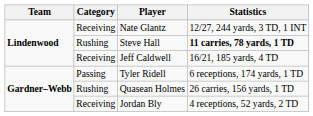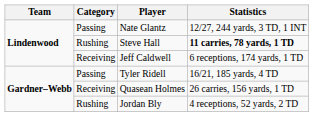(96, 27) Receiving -> (91, 27) Passing
(234, 58) 16/21, 185 yards, 4 TD -> (246, 58) 6 receptions, 174 yards, 1 TD
(246, 73) 6 receptions, 174 yards, 1 TD -> (234, 73) 16/21, 185 yards, 4 TD
(92, 88) Rushing -> (96, 88) Receiving
(96, 104) Receiving -> (92, 104) Rushing
